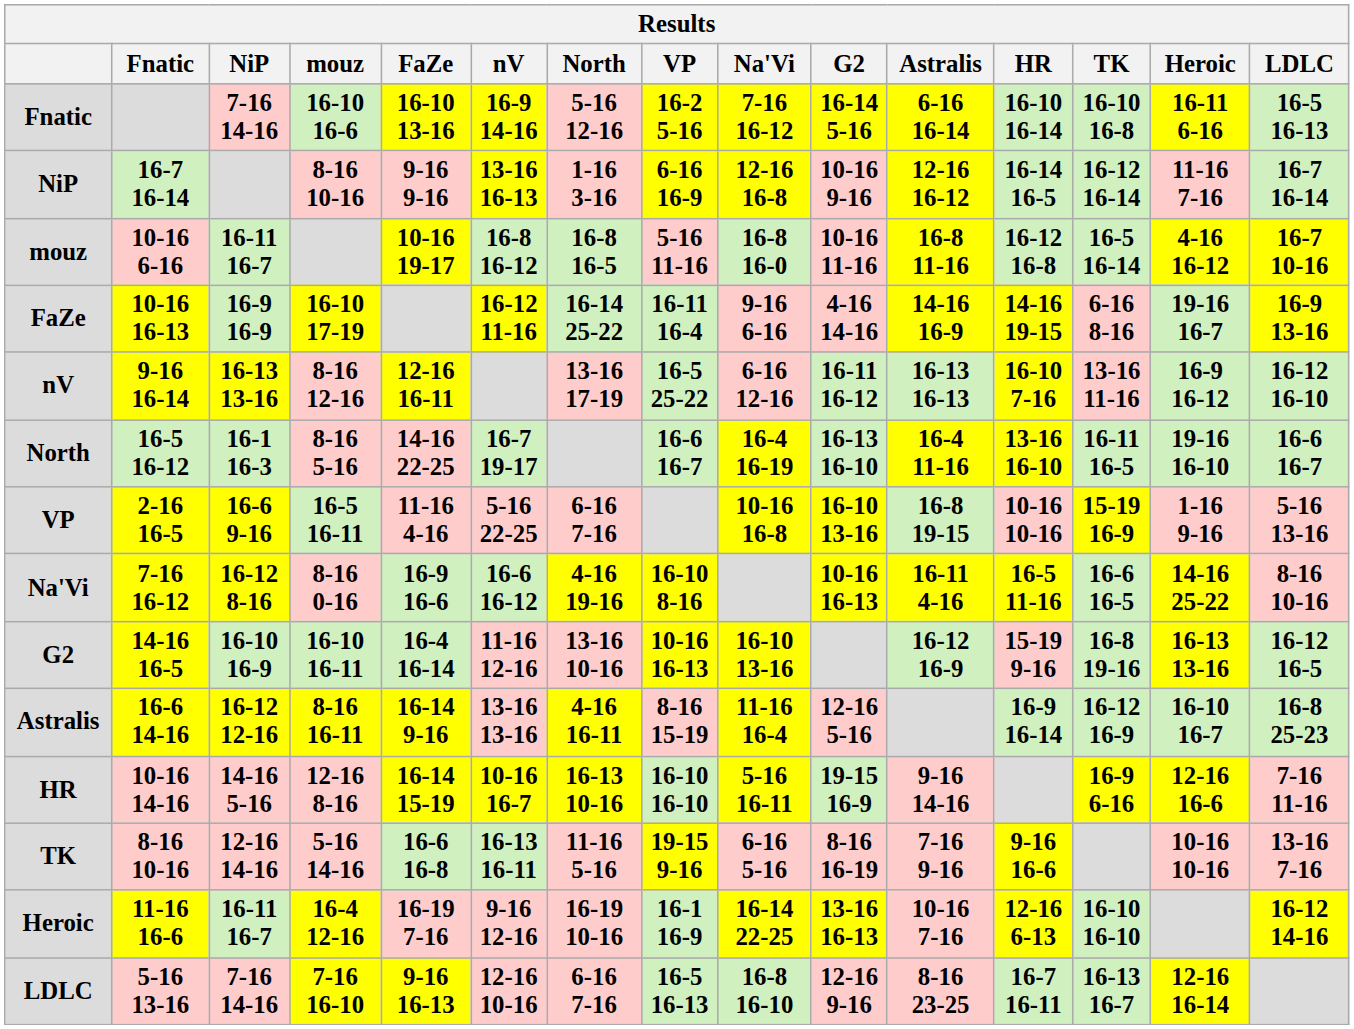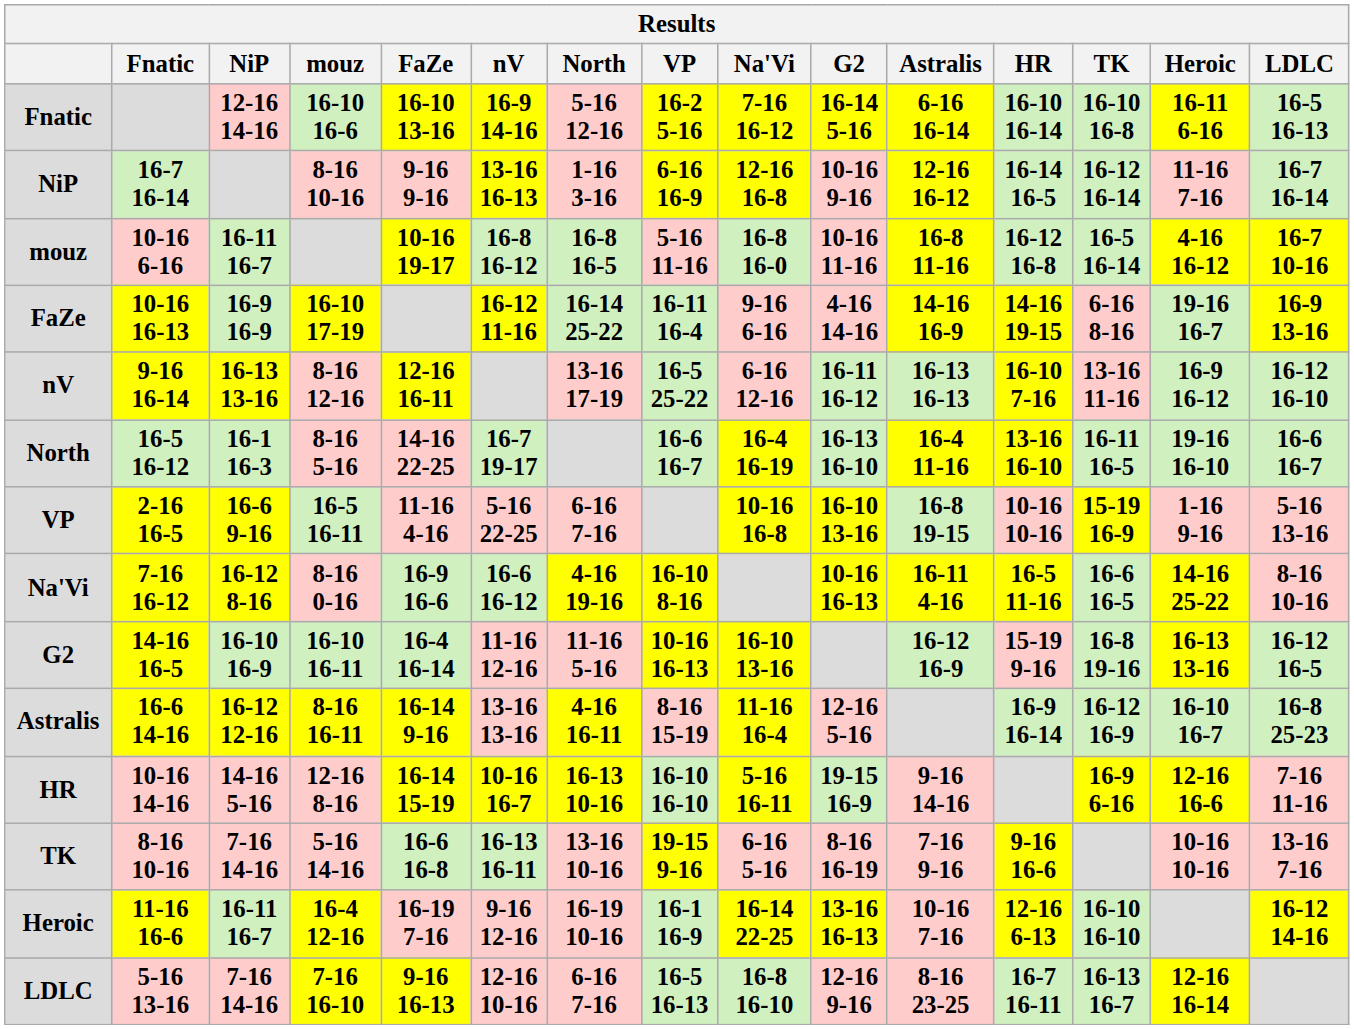(249, 116) 7-16 14-16 -> (249, 116) 12-16 14-16
(594, 654) 13-16 10-16 -> (594, 654) 11-16 5-16
(249, 856) 12-16 14-16 -> (249, 856) 7-16 14-16
(594, 856) 11-16 5-16 -> (594, 856) 13-16 10-16
